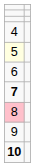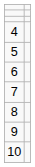(14, 52) lightyellow background -> (14, 52) no background
(14, 92) bold -> (14, 92) normal
(14, 112) pink background -> (14, 112) no background
(14, 152) bold -> (14, 152) normal
